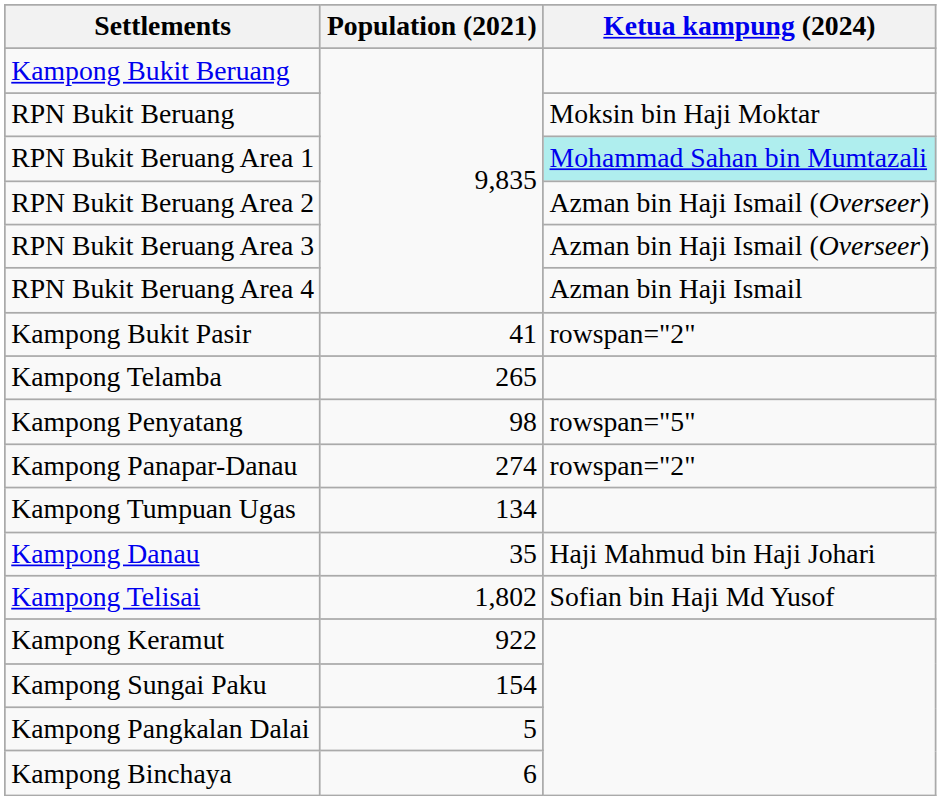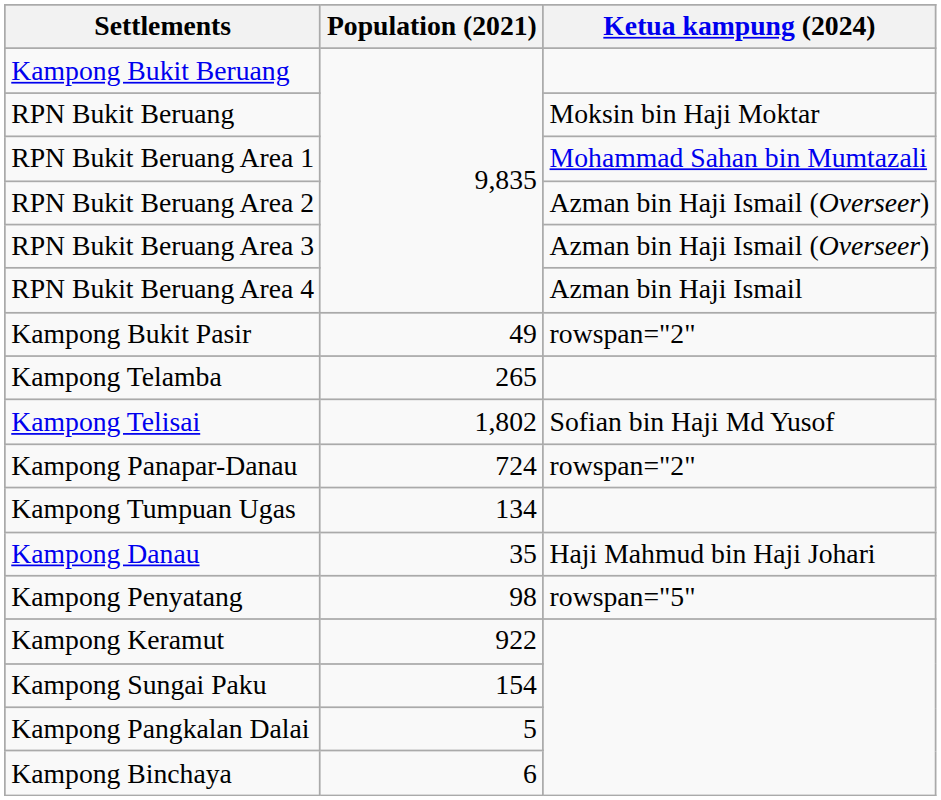(738, 158) paleturquoise background -> (738, 158) no background
(523, 333) 41 -> (523, 333) 49
rows swapped: (106, 597) <-> (127, 421)
(516, 465) 274 -> (516, 465) 724
